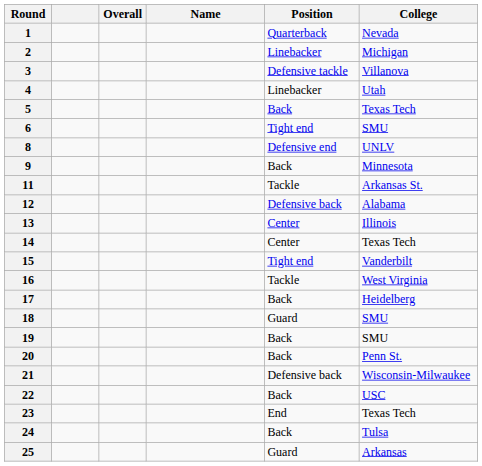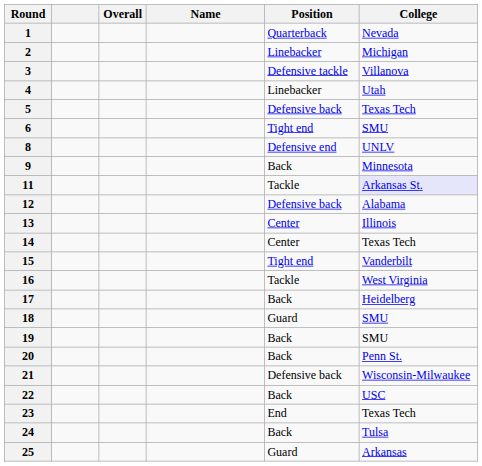(280, 109) Back -> (305, 109) Defensive back
(392, 185) no background -> (392, 185) lavender background
